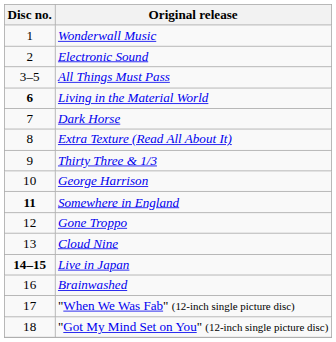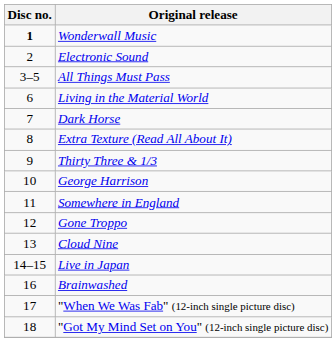(30, 35) normal -> (30, 35) bold
(30, 98) bold -> (30, 98) normal
(30, 202) bold -> (30, 202) normal
(30, 264) bold -> (30, 264) normal
